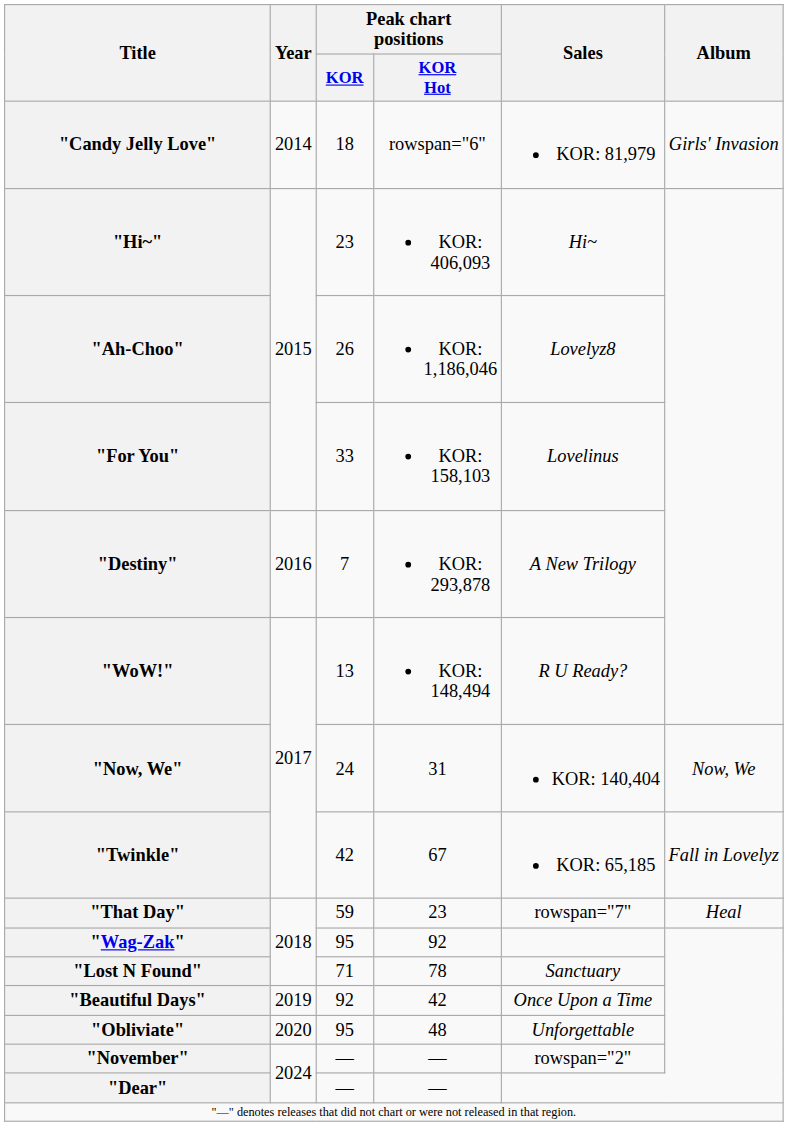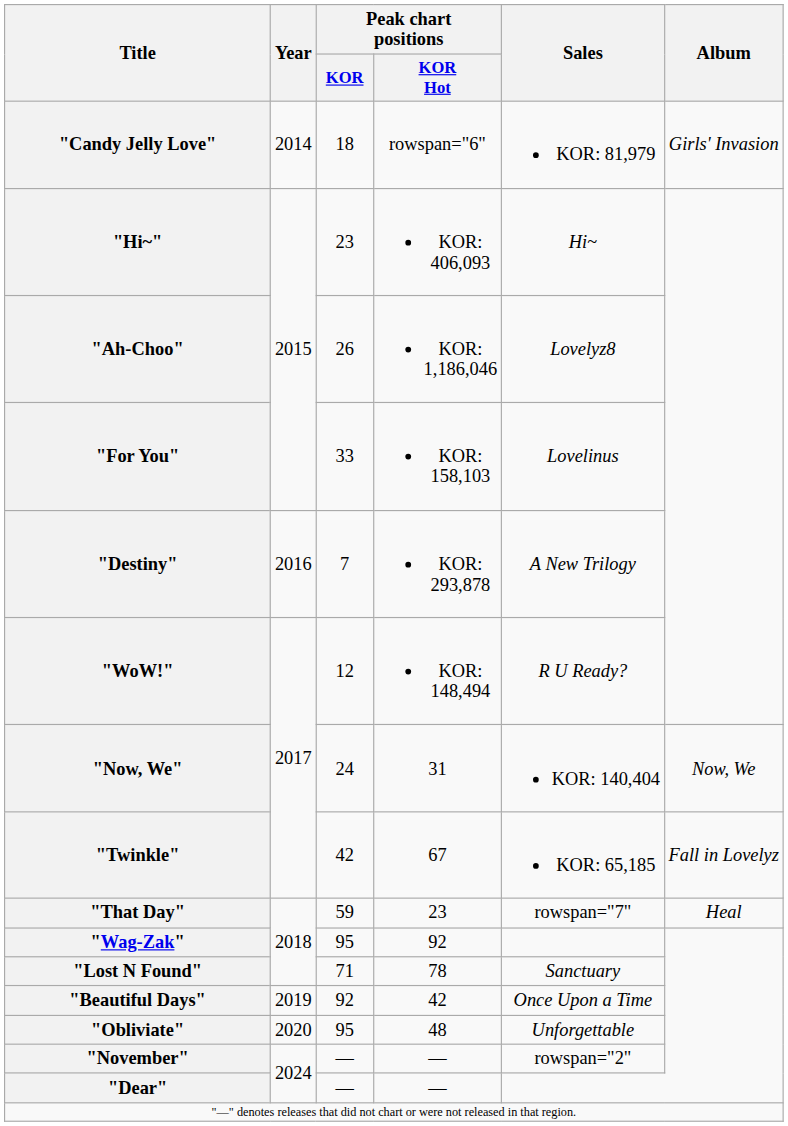(345, 671) 13 -> (345, 671) 12
